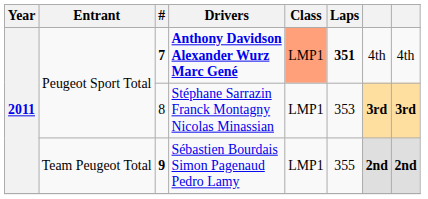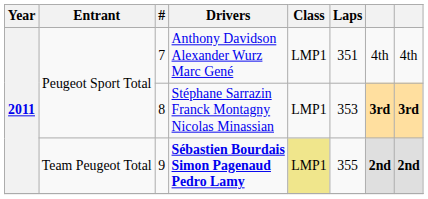(162, 55) bold -> (162, 55) normal
(227, 55) bold -> (224, 55) normal
(306, 55) lightsalmon background -> (309, 55) no background
(345, 55) bold -> (348, 55) normal
(162, 166) bold -> (162, 166) normal
(225, 166) normal -> (228, 166) bold
(306, 166) no background -> (309, 166) khaki background
